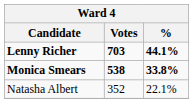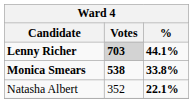(116, 51) no background -> (116, 51) lightgrey background
(161, 88) normal -> (162, 88) bold
